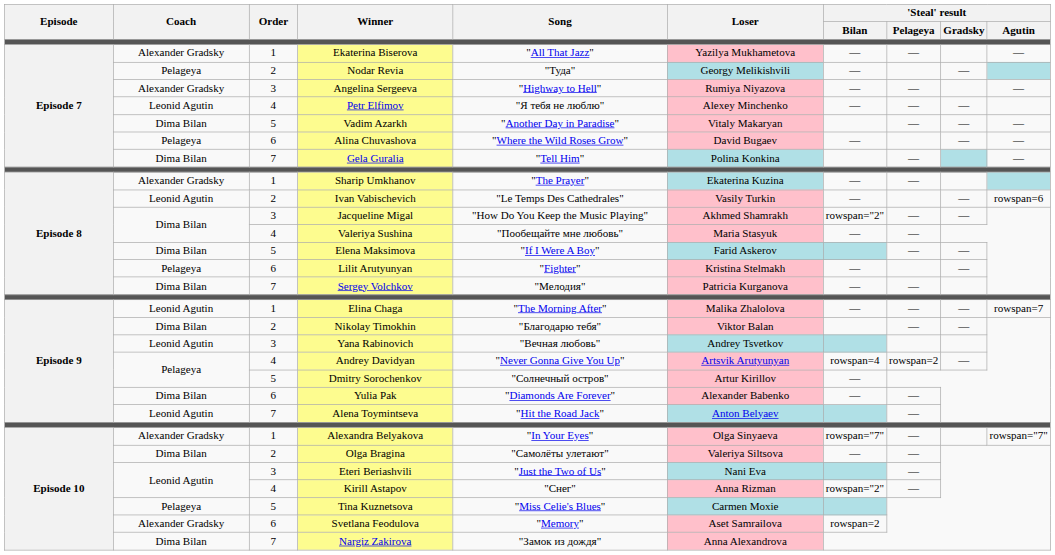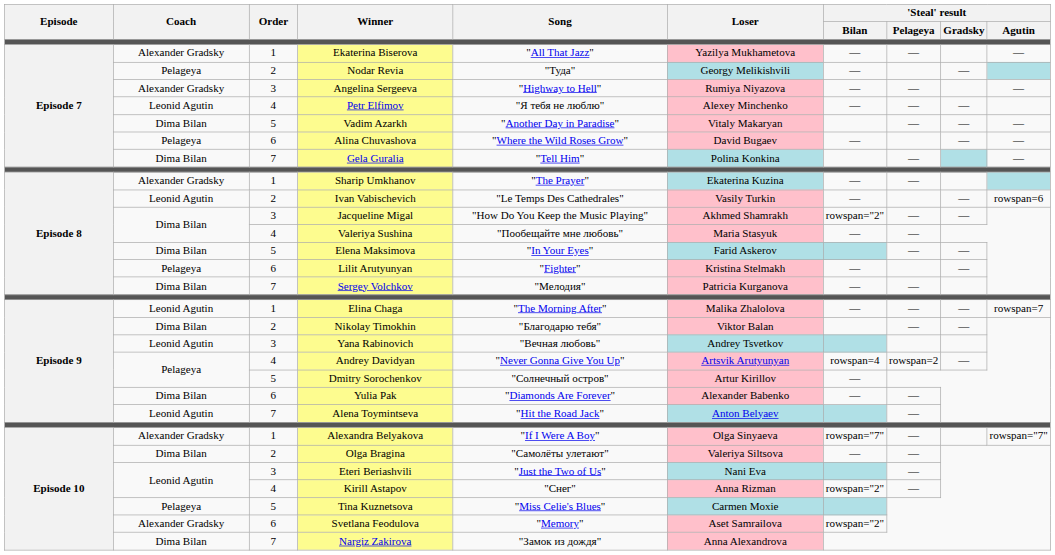(560, 251) "If I Were A Boy" -> (560, 251) "In Your Eyes"
(560, 436) "In Your Eyes" -> (560, 436) "If I Were A Boy"
(855, 523) rowspan=2 -> (855, 523) rowspan="2"
